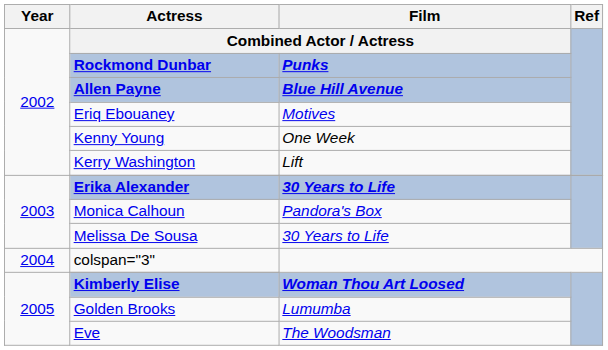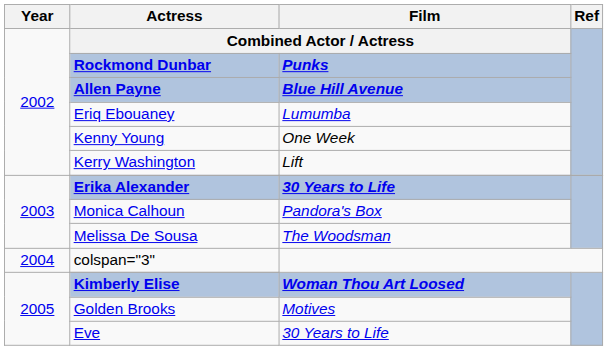(309, 114) Motives -> (316, 114) Lumumba
(336, 235) 30 Years to Life -> (337, 235) The Woodsman
(316, 308) Lumumba -> (309, 308) Motives
(337, 333) The Woodsman -> (336, 333) 30 Years to Life
